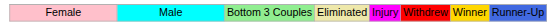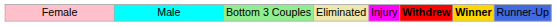(426, 13) normal -> (426, 13) bold
(470, 13) normal -> (473, 13) bold
